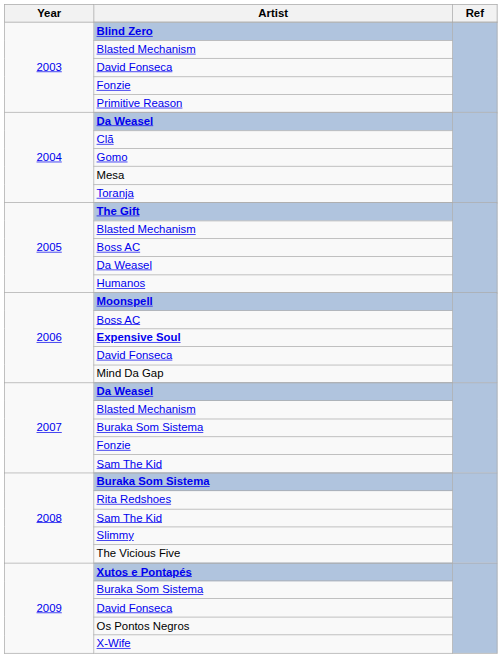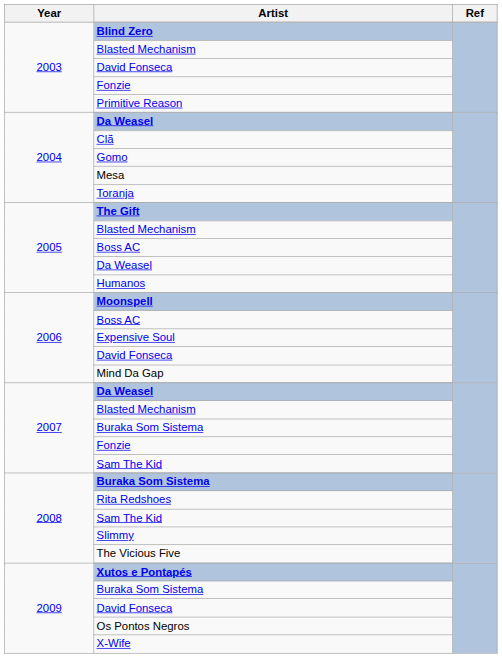(139, 337) bold -> (136, 337) normal
